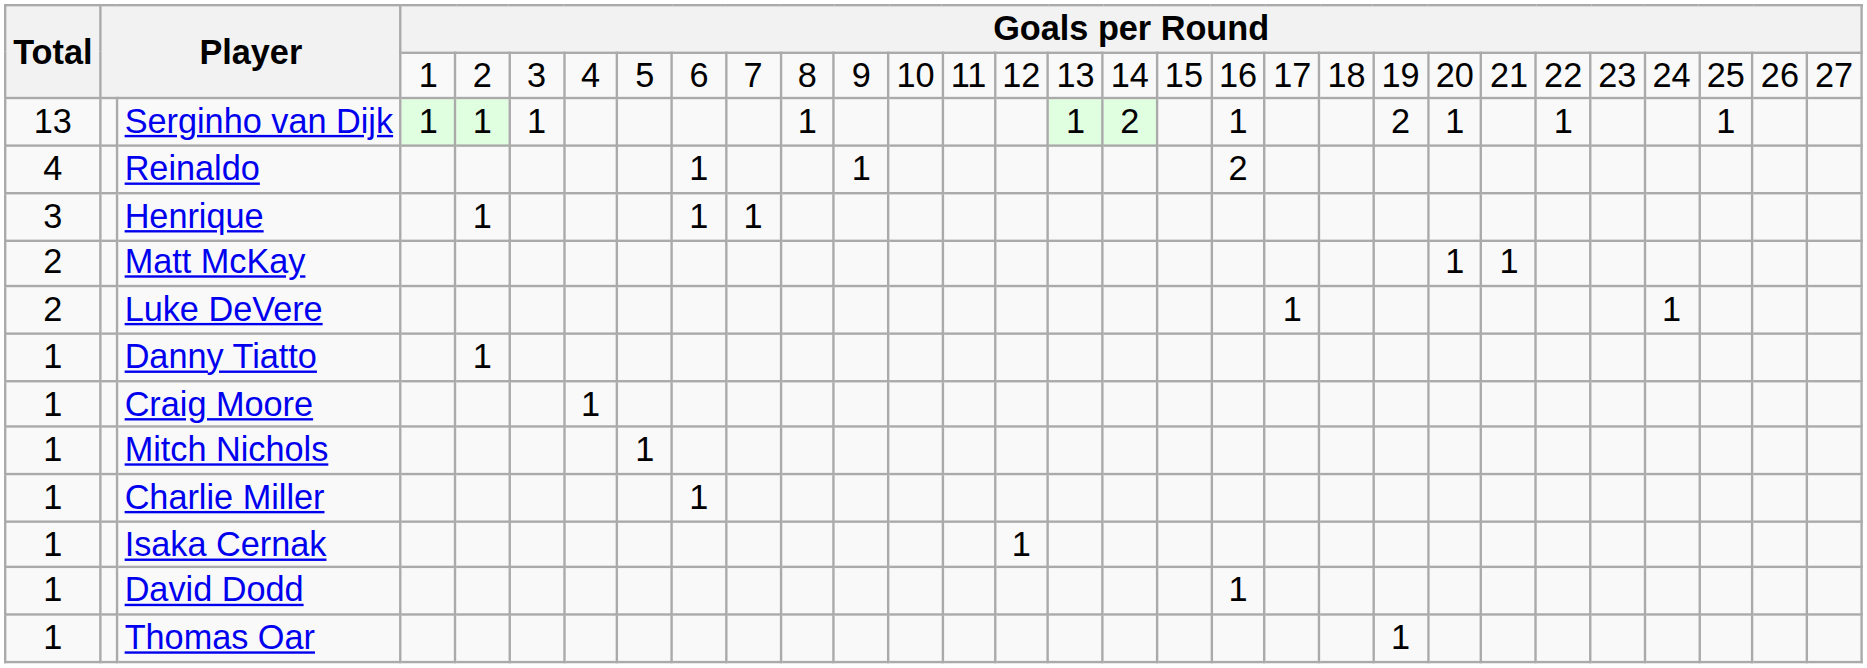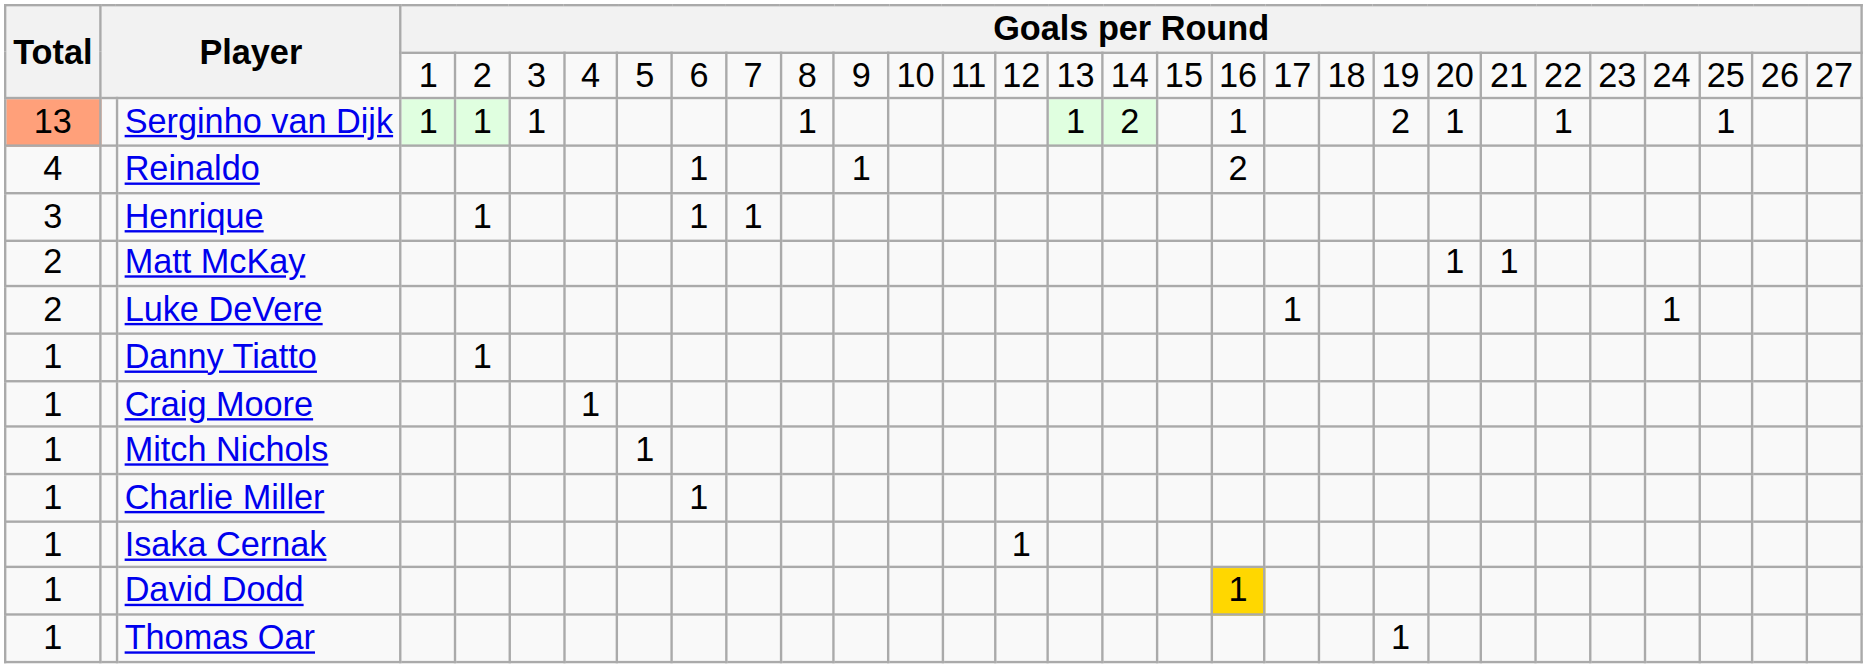(53, 122) no background -> (53, 122) lightsalmon background
(1238, 591) no background -> (1238, 591) gold background
